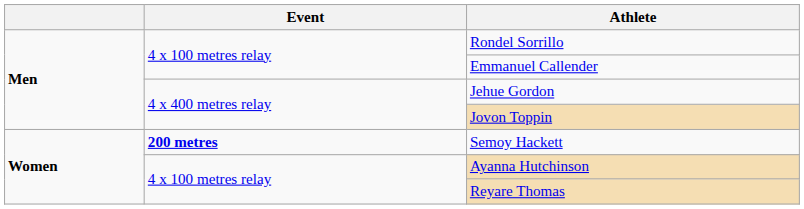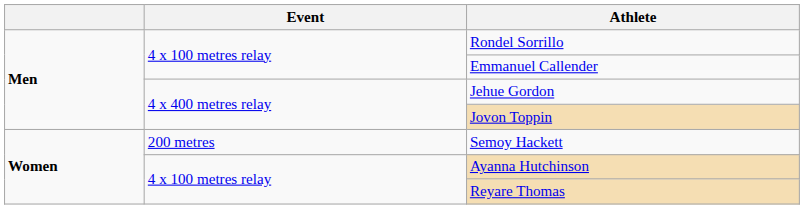(183, 142) bold -> (181, 142) normal
